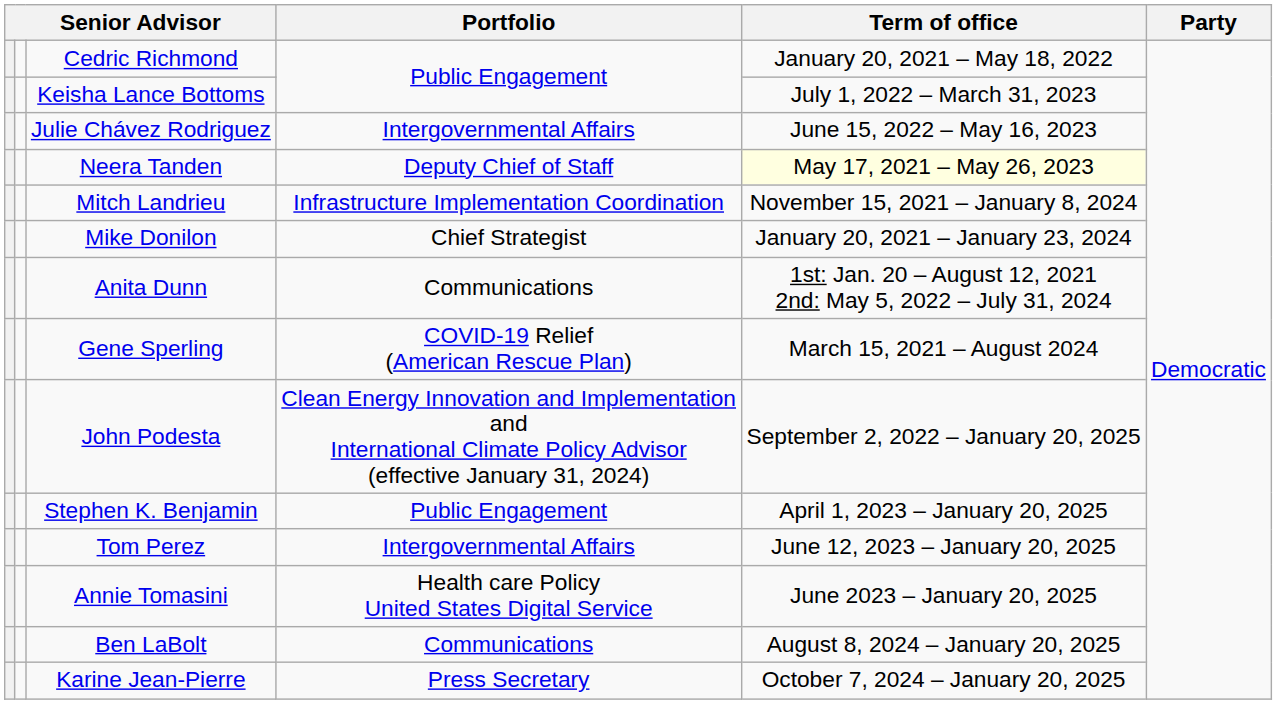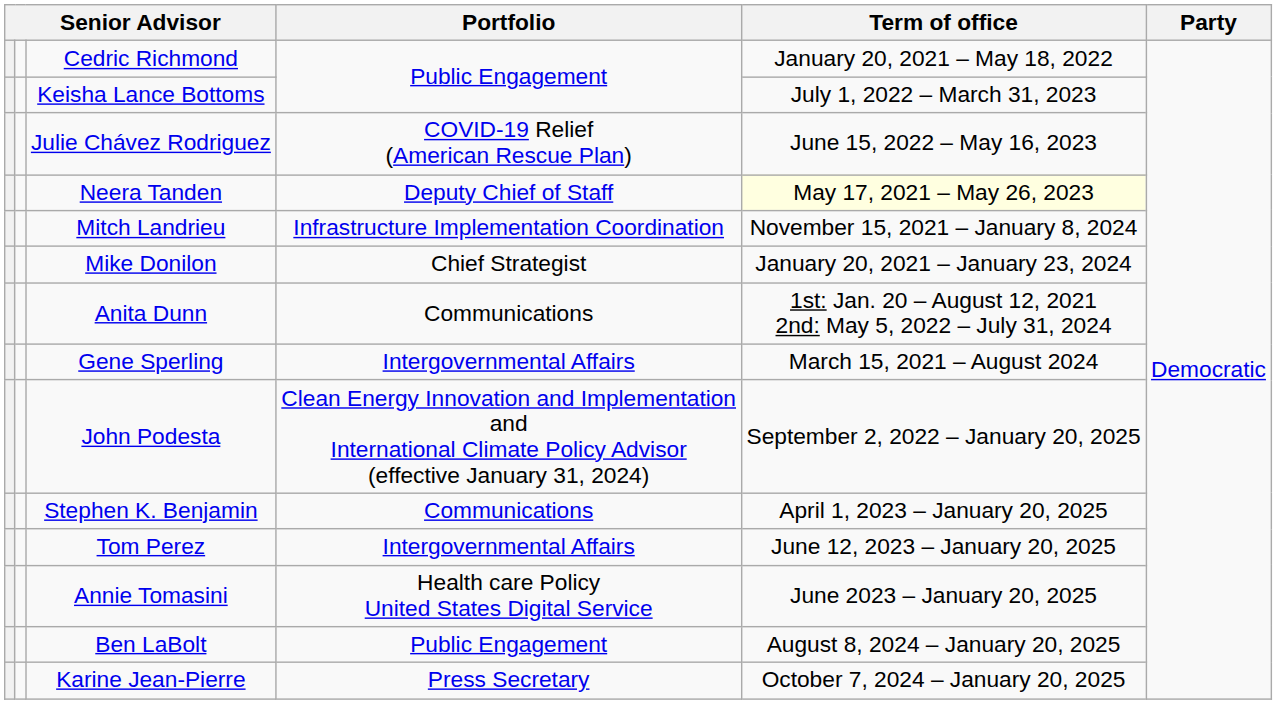(509, 130) Intergovernmental Affairs -> (509, 143) COVID-19 Relief (American Rescue Plan)
(509, 349) COVID-19 Relief (American Rescue Plan) -> (509, 361) Intergovernmental Affairs
(509, 510) Public Engagement -> (509, 510) Communications
(509, 644) Communications -> (509, 644) Public Engagement
